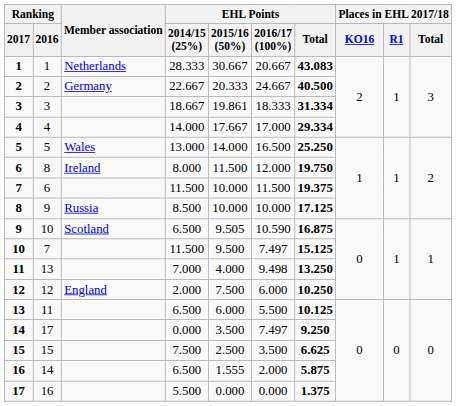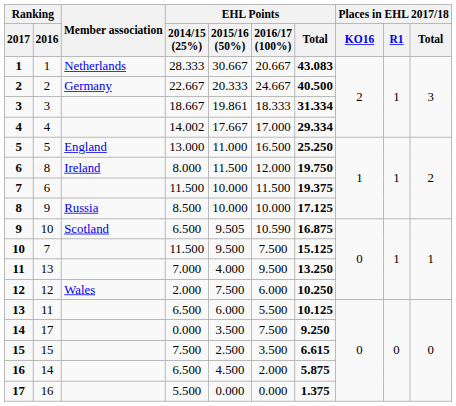(187, 127) 14.000 -> (187, 127) 14.002
(80, 147) Wales -> (86, 147) England
(230, 147) 14.000 -> (230, 147) 11.000
(273, 248) 7.497 -> (273, 248) 7.500
(273, 269) 9.498 -> (273, 269) 9.500
(86, 289) England -> (80, 289) Wales
(273, 330) 7.497 -> (273, 330) 7.500
(315, 350) 6.625 -> (315, 350) 6.615
(230, 370) 1.555 -> (230, 370) 4.500
